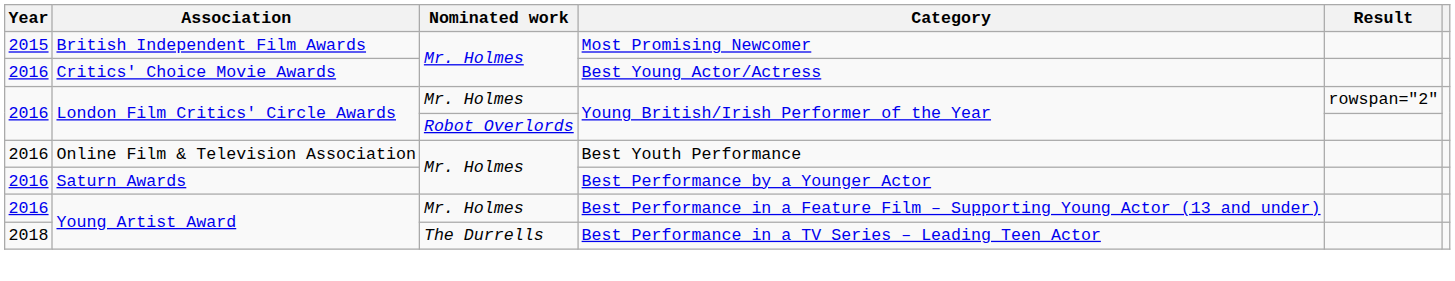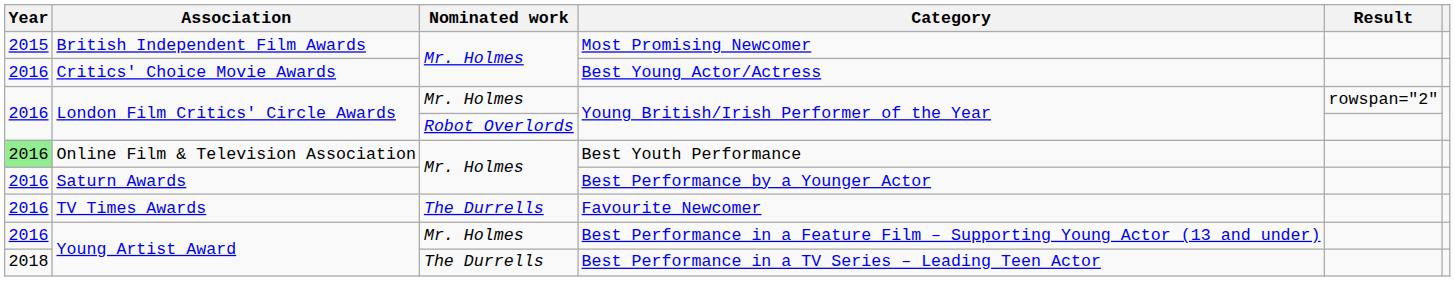(29, 154) no background -> (29, 154) lightgreen background
+ row: (484, 208)
